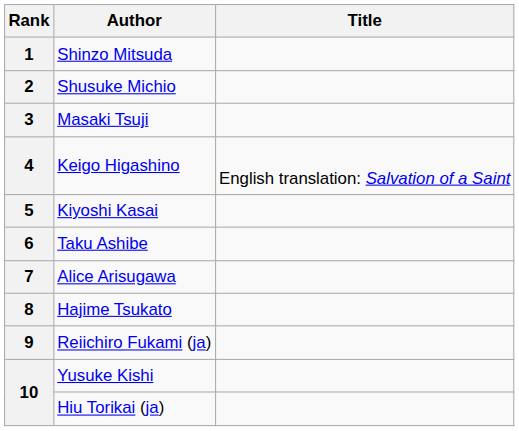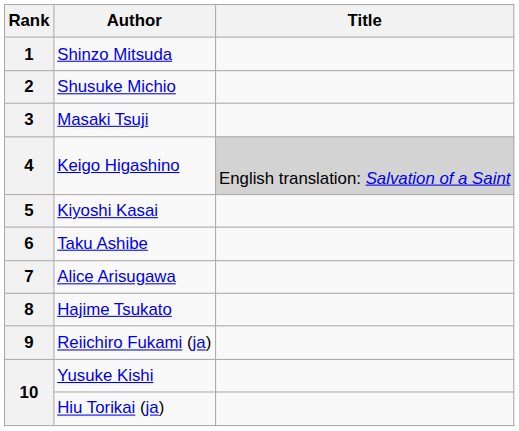(365, 177) no background -> (365, 177) lightgrey background
